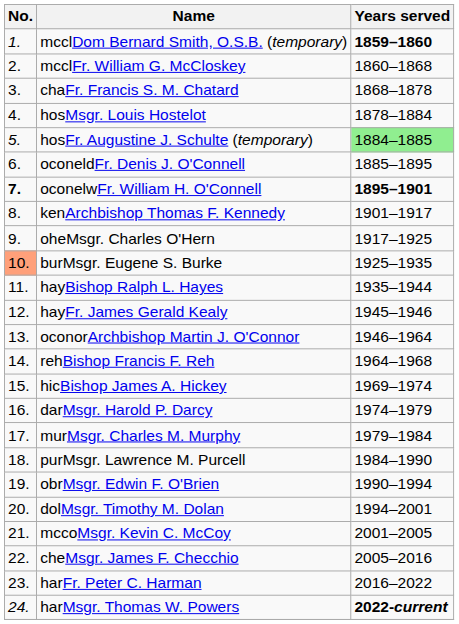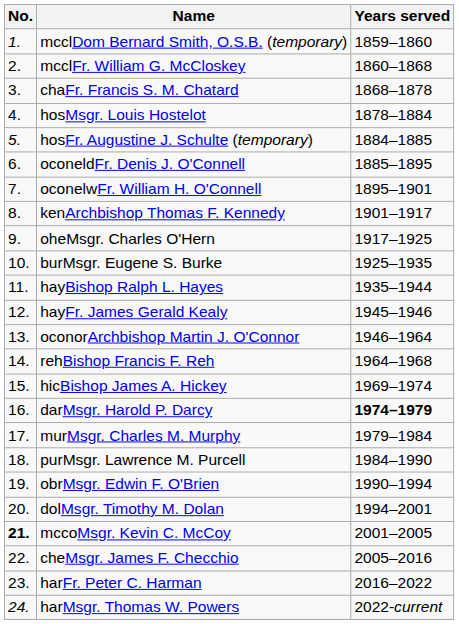(393, 41) bold -> (393, 41) normal
(393, 139) lightgreen background -> (393, 139) no background
(15, 189) bold -> (15, 189) normal
(393, 189) bold -> (393, 189) normal
(19, 262) lightsalmon background -> (19, 262) no background
(393, 410) normal -> (393, 410) bold
(19, 533) normal -> (19, 533) bold
(401, 607) bold -> (398, 607) normal
